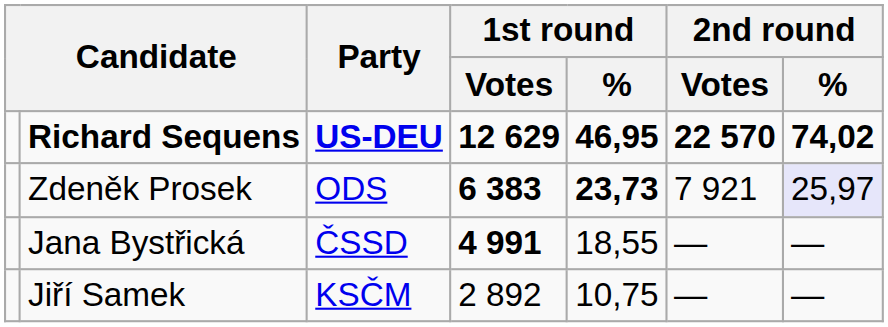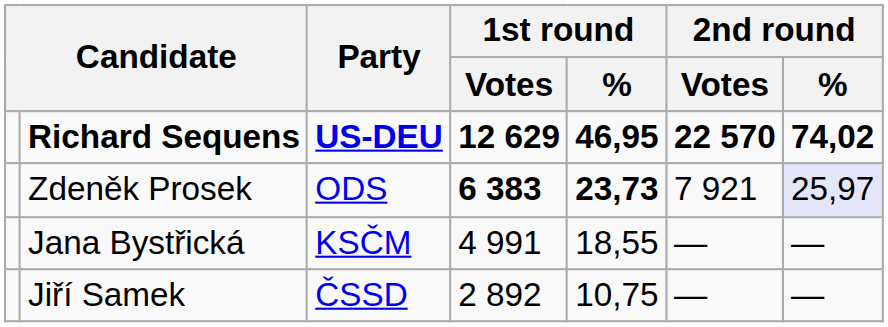(361, 242) ČSSD -> (363, 242) KSČM
(500, 242) bold -> (500, 242) normal
(363, 294) KSČM -> (361, 294) ČSSD
